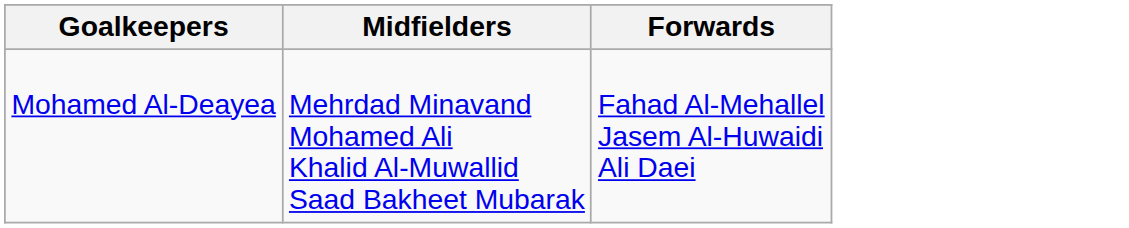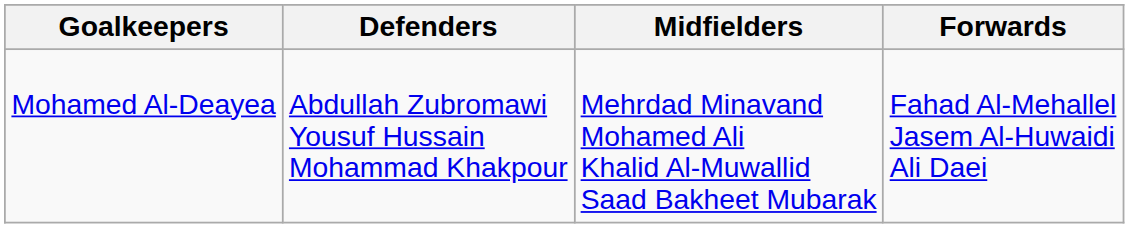+ column: (428, 26)
